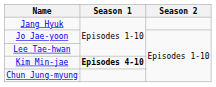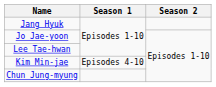(113, 62) bold -> (113, 62) normal
